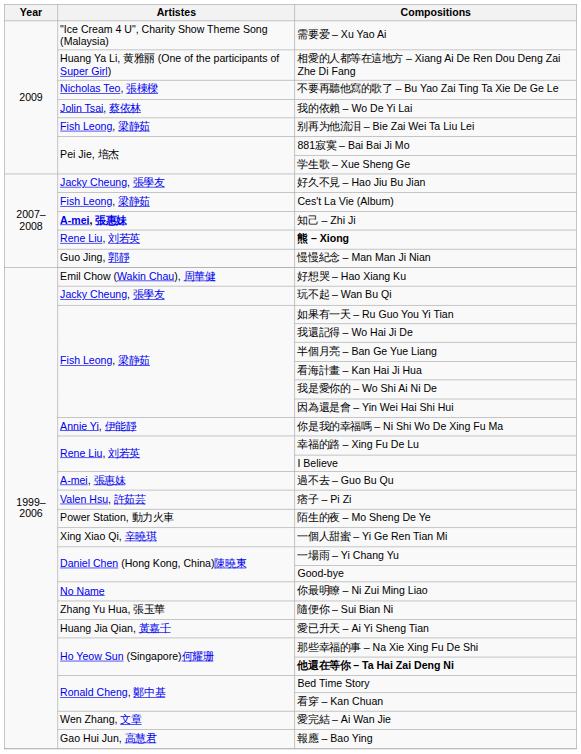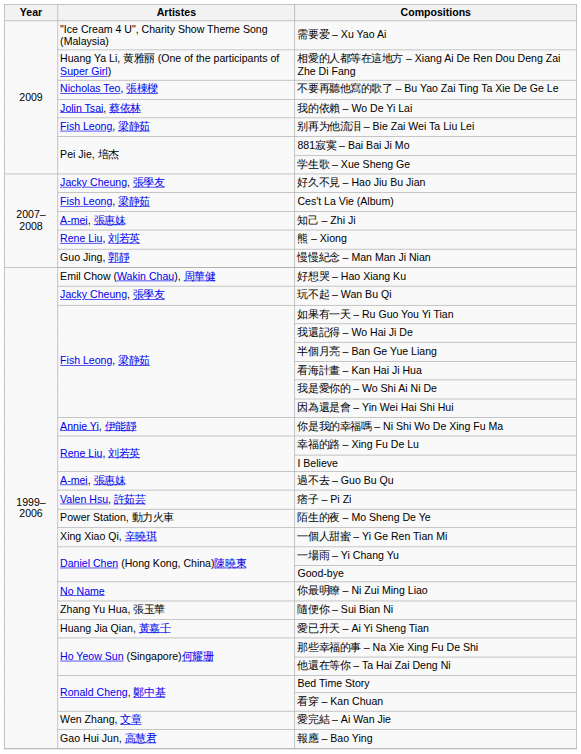(94, 220) bold -> (93, 220) normal
(323, 239) bold -> (322, 239) normal
(376, 666) bold -> (374, 666) normal
